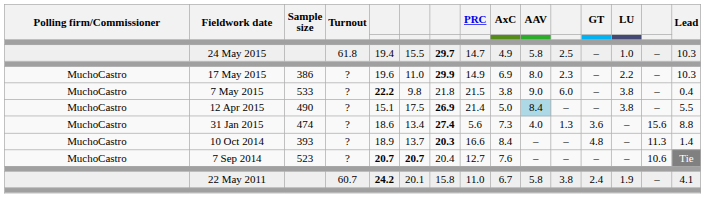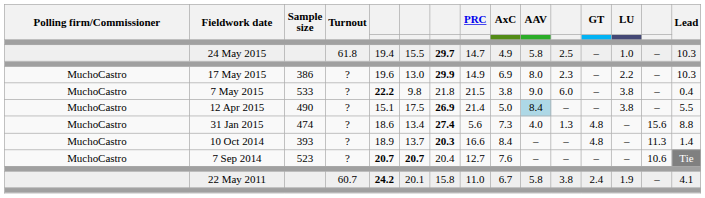(415, 75) 11.0 -> (415, 75) 13.0
(596, 124) 3.6 -> (596, 124) 4.8
